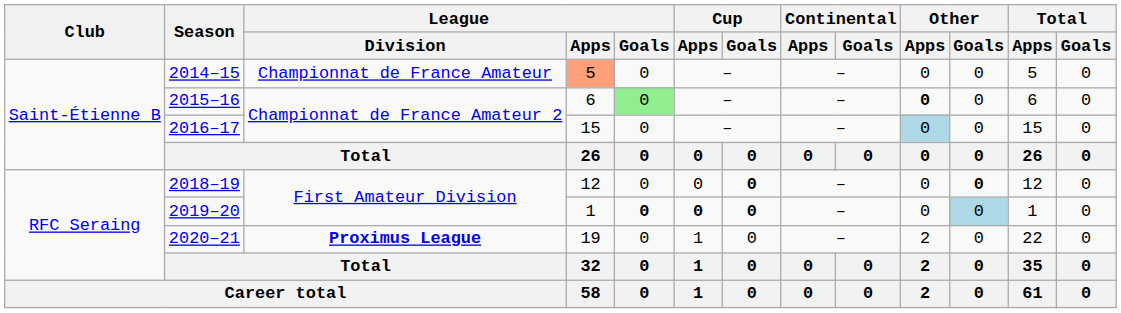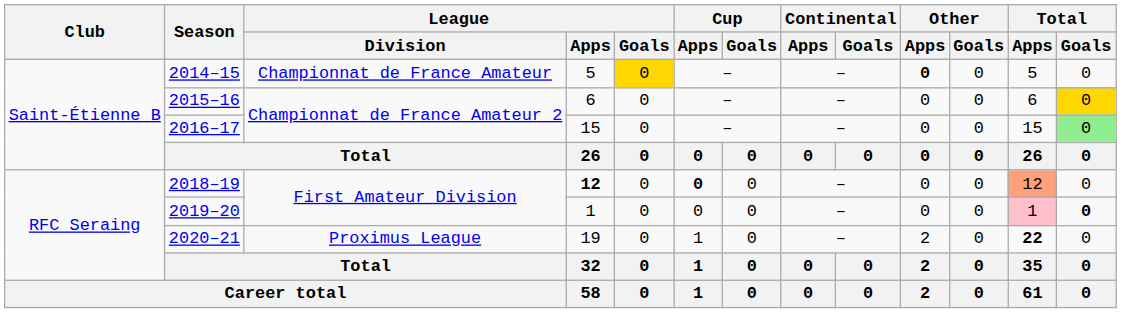(591, 74) lightsalmon background -> (591, 74) no background
(644, 74) no background -> (644, 74) gold background
(925, 74) normal -> (925, 74) bold
(644, 101) lightgreen background -> (644, 101) no background
(925, 101) bold -> (925, 101) normal
(1086, 101) no background -> (1086, 101) gold background
(925, 129) lightblue background -> (925, 129) no background
(1086, 129) no background -> (1086, 129) lightgreen background
(591, 184) normal -> (591, 184) bold
(698, 184) normal -> (698, 184) bold
(752, 184) bold -> (752, 184) normal
(979, 184) bold -> (979, 184) normal
(1032, 184) no background -> (1032, 184) lightsalmon background
(644, 211) bold -> (644, 211) normal
(698, 211) bold -> (698, 211) normal
(752, 211) bold -> (752, 211) normal
(979, 211) lightblue background -> (979, 211) no background
(1032, 211) no background -> (1032, 211) pink background
(1086, 211) normal -> (1086, 211) bold
(405, 239) bold -> (405, 239) normal
(1032, 239) normal -> (1032, 239) bold
